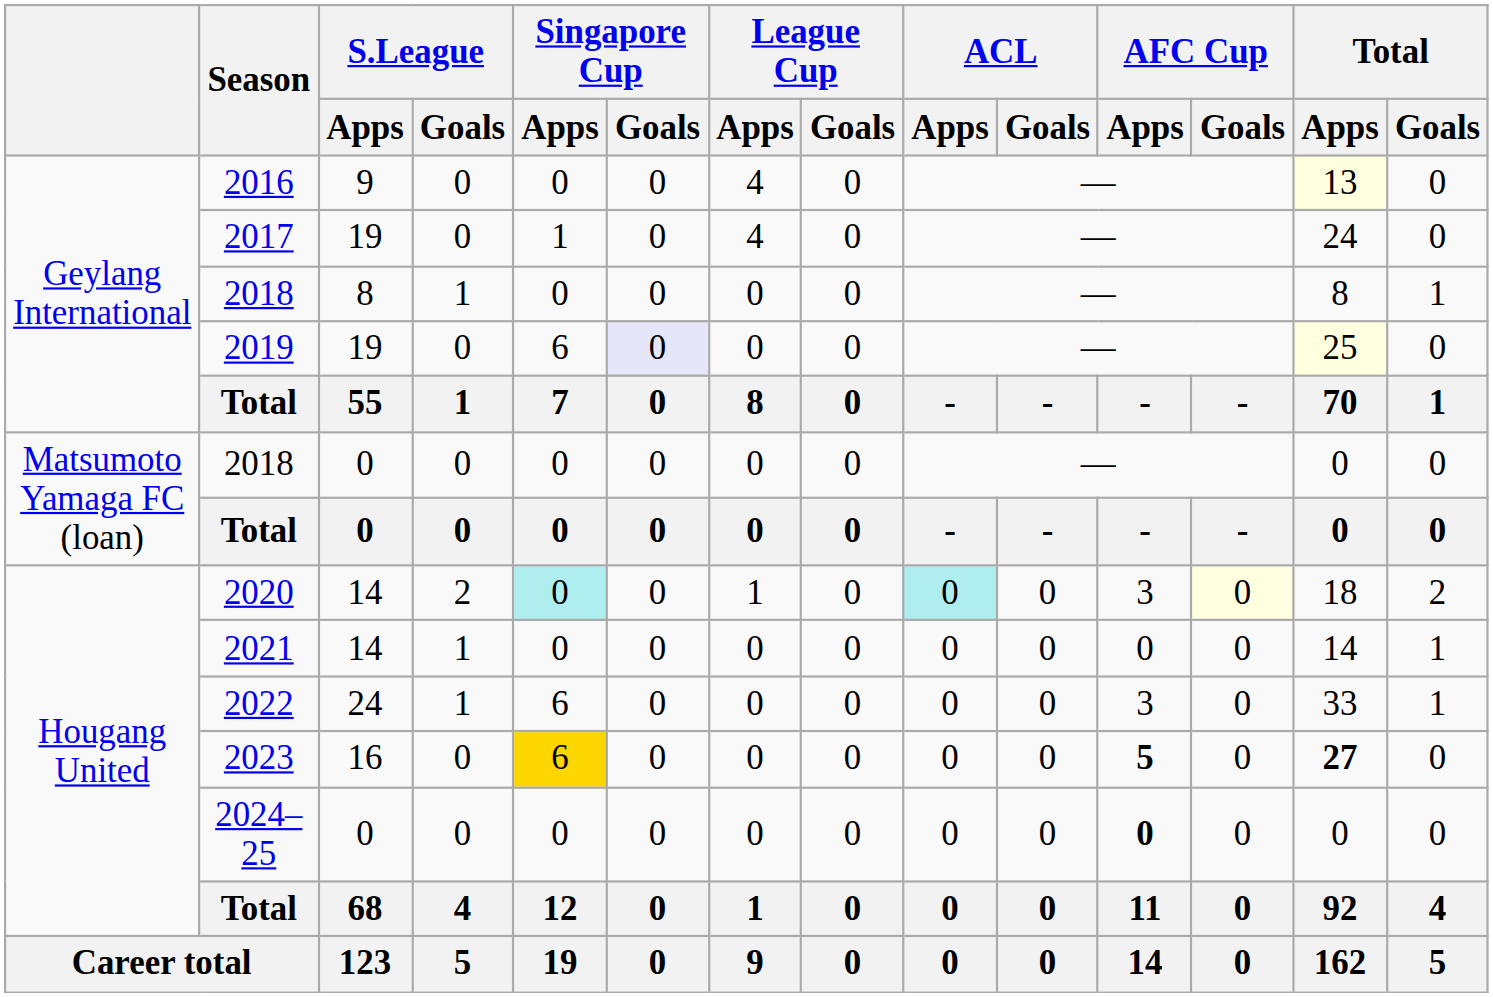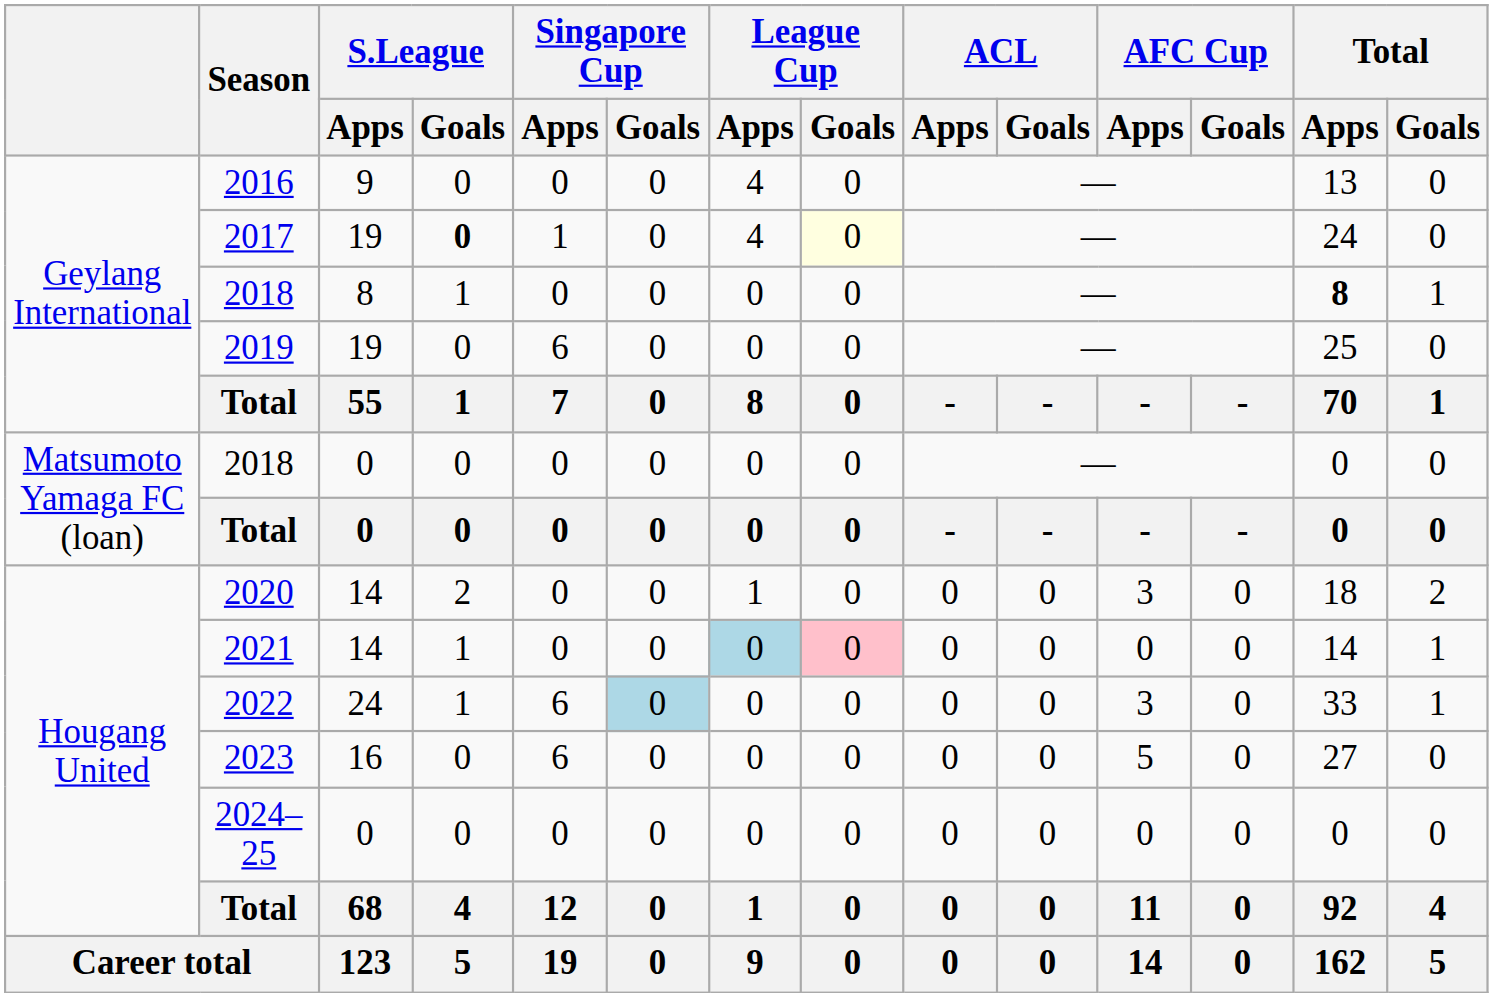(1340, 182) lightyellow background -> (1340, 182) no background
(463, 237) normal -> (463, 237) bold
(853, 237) no background -> (853, 237) lightyellow background
(1340, 292) normal -> (1340, 292) bold
(658, 347) lavender background -> (658, 347) no background
(1340, 347) lightyellow background -> (1340, 347) no background
(560, 592) paleturquoise background -> (560, 592) no background
(950, 592) paleturquoise background -> (950, 592) no background
(1243, 592) lightyellow background -> (1243, 592) no background
(755, 647) no background -> (755, 647) lightblue background
(853, 647) no background -> (853, 647) pink background
(658, 703) no background -> (658, 703) lightblue background
(560, 758) gold background -> (560, 758) no background
(1145, 758) bold -> (1145, 758) normal
(1340, 758) bold -> (1340, 758) normal
(1145, 833) bold -> (1145, 833) normal
